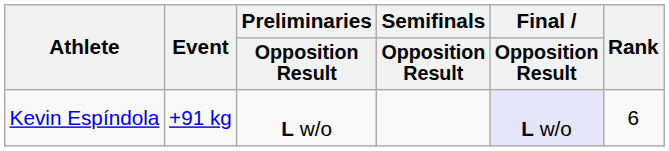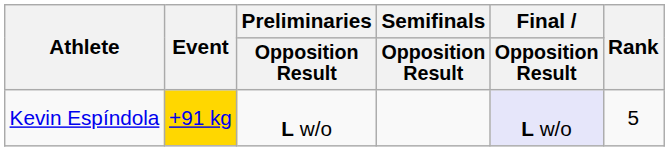(200, 118) no background -> (200, 118) gold background
(633, 118) 6 -> (633, 118) 5
